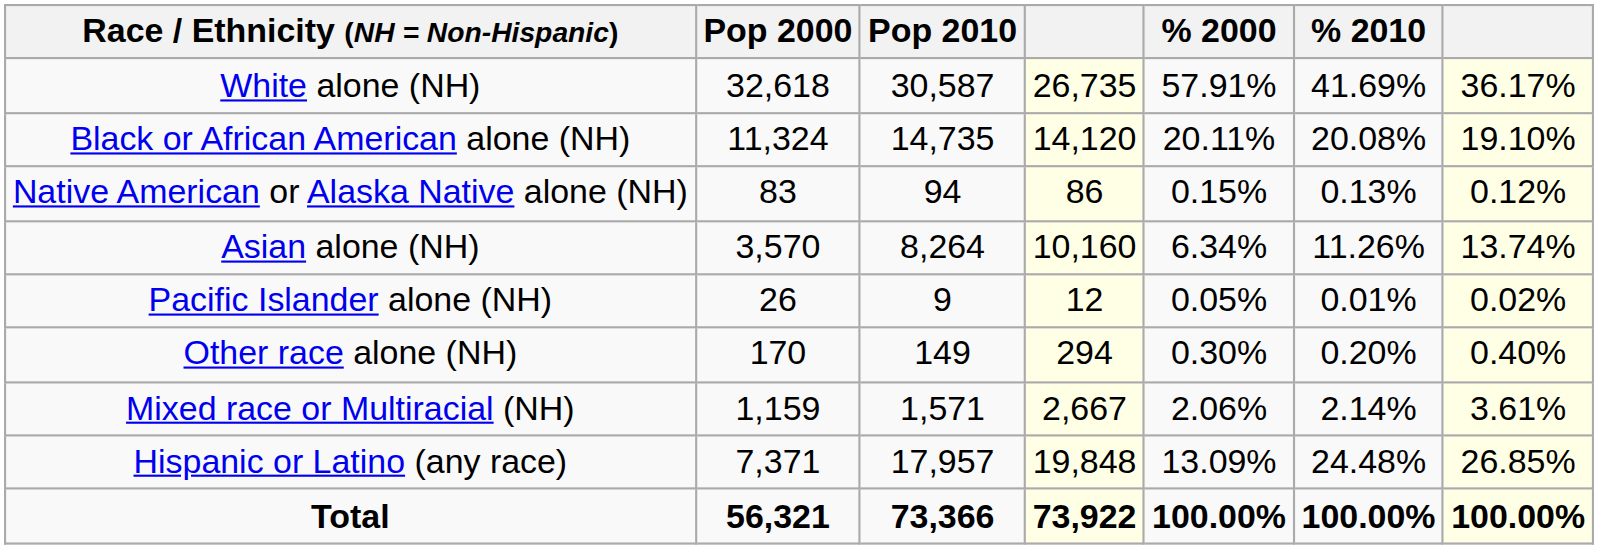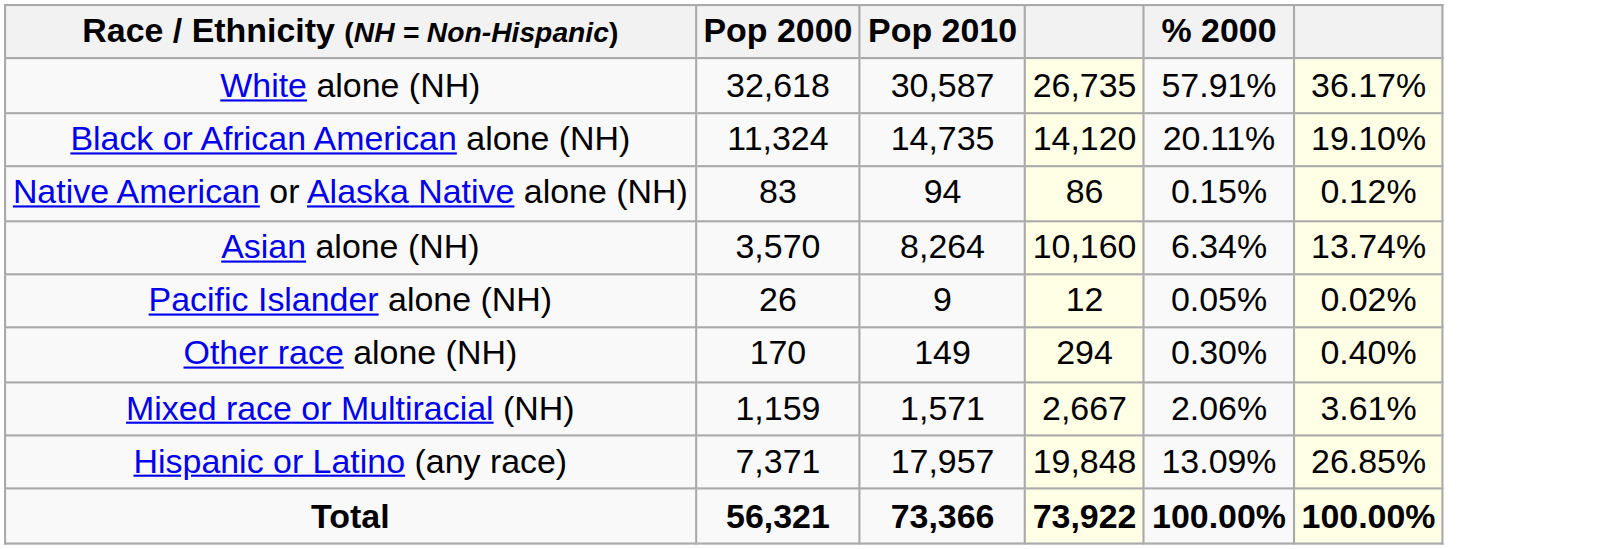- column: (1369, 31)
